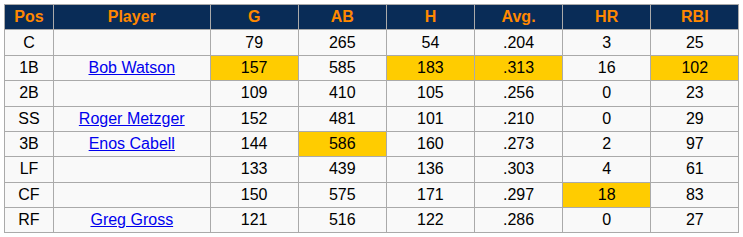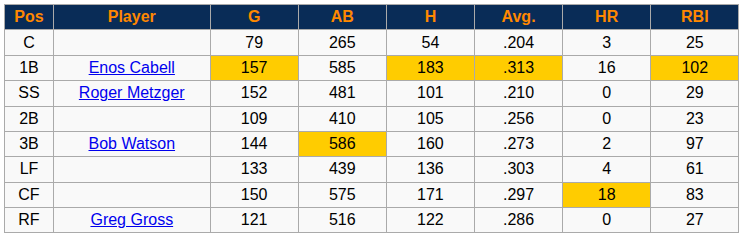(132, 67) Bob Watson -> (132, 67) Enos Cabell
rows swapped: (29, 93) <-> (29, 118)
(132, 144) Enos Cabell -> (132, 144) Bob Watson
